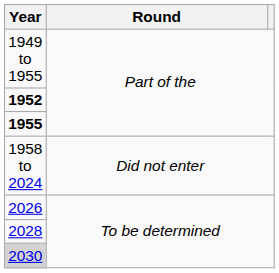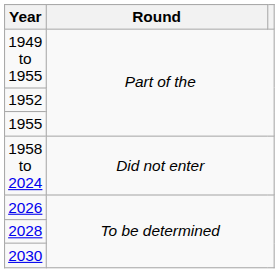(25, 100) bold -> (25, 100) normal
(25, 124) bold -> (25, 124) normal
(25, 256) lightgrey background -> (25, 256) no background
